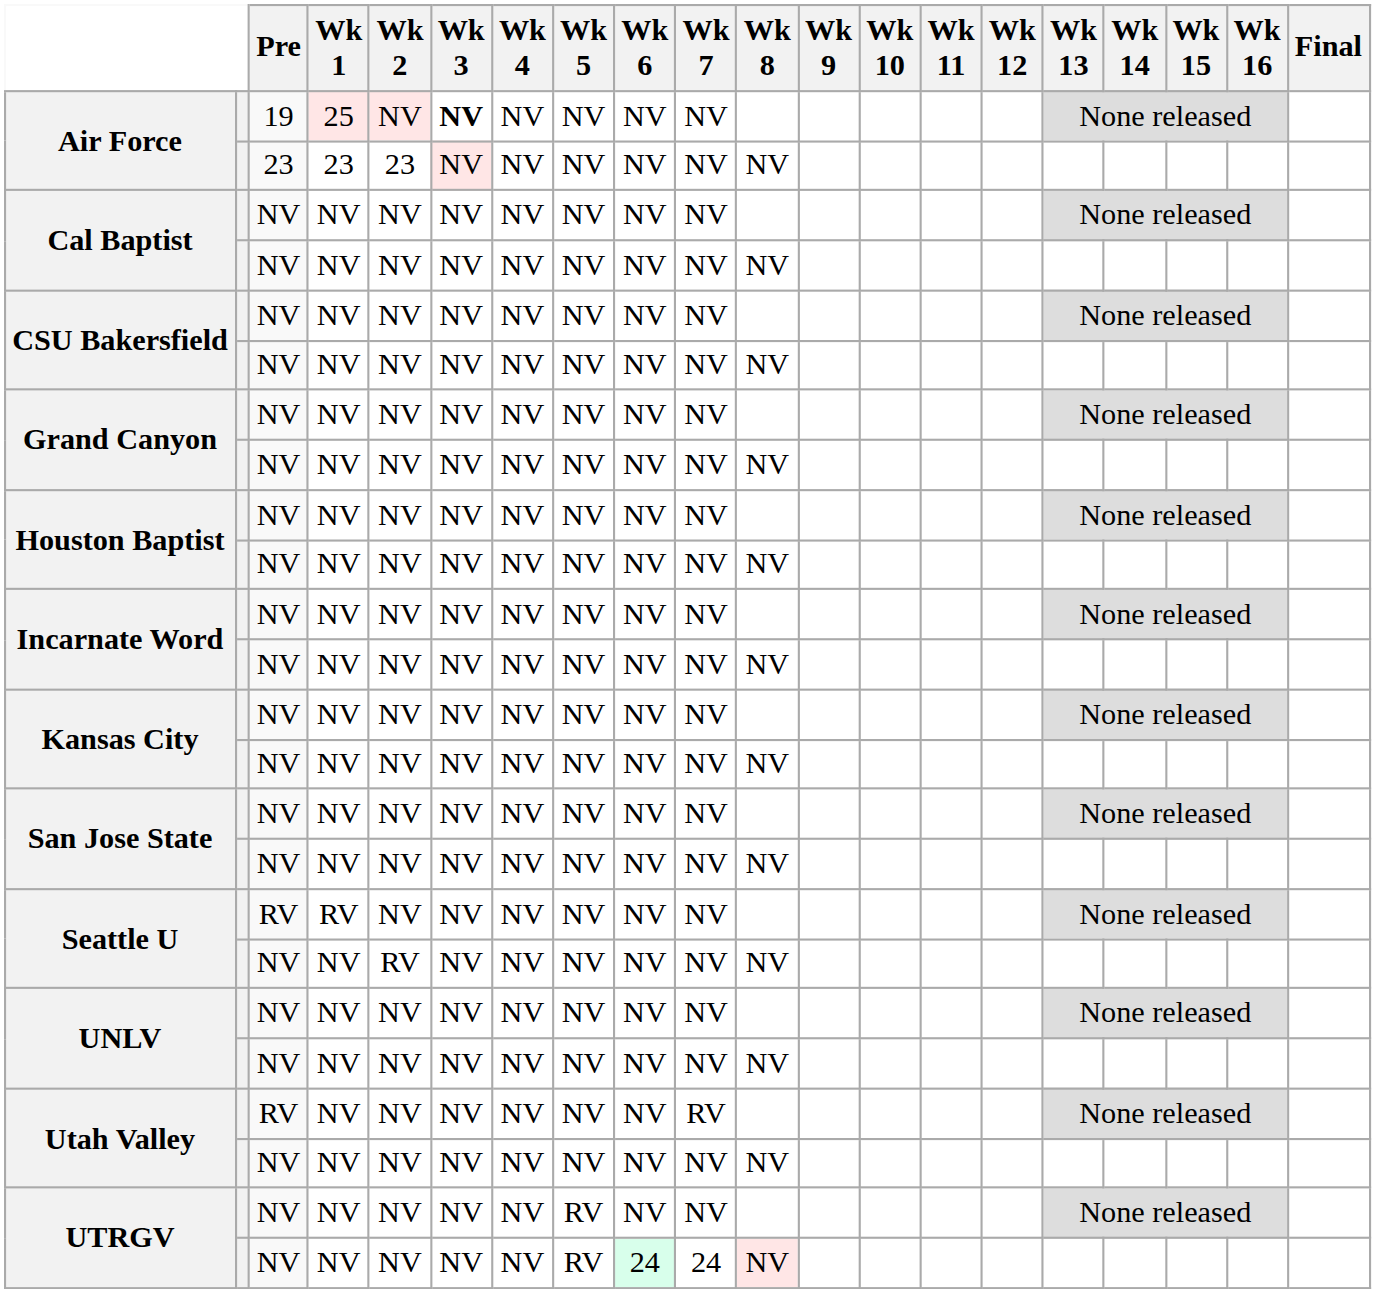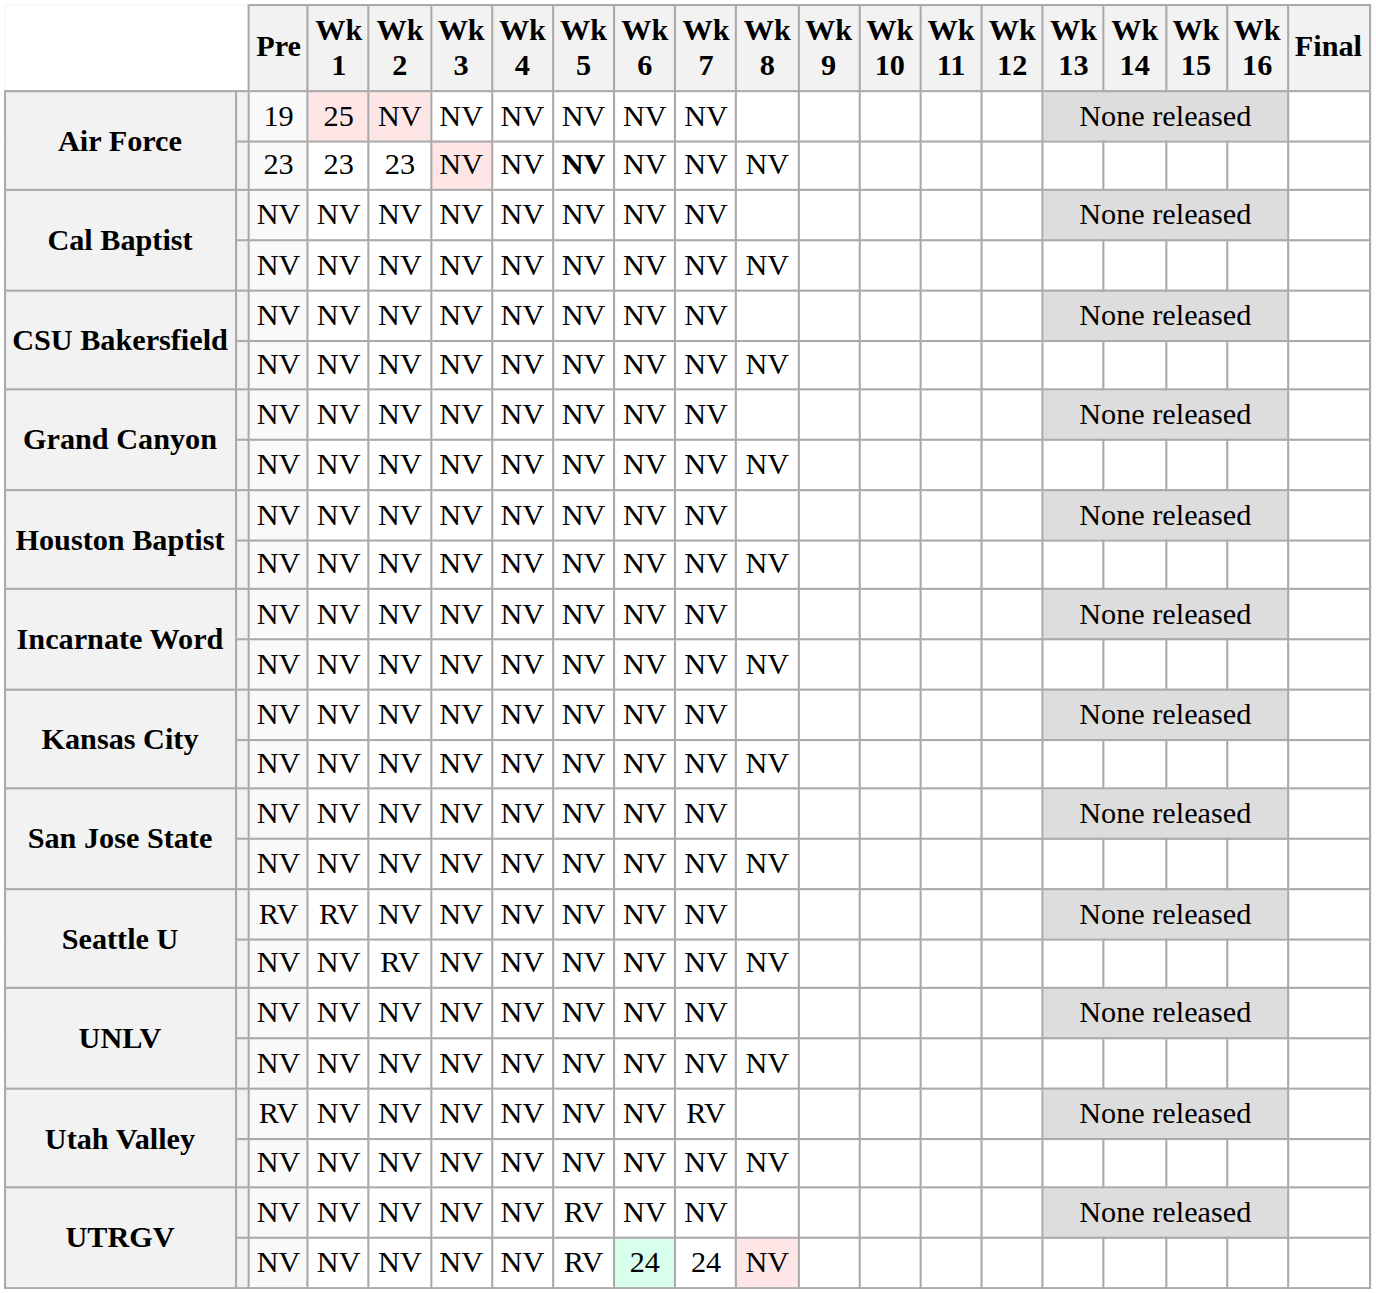(461, 115) bold -> (461, 115) normal
(584, 165) normal -> (584, 165) bold
